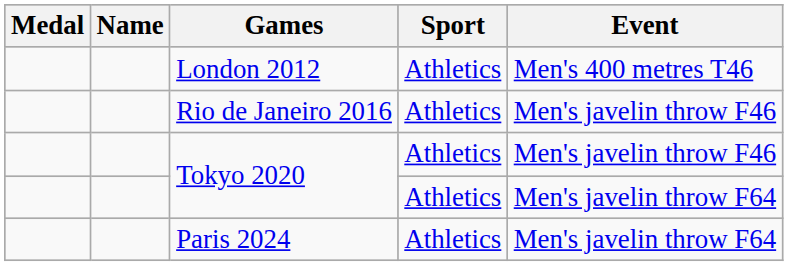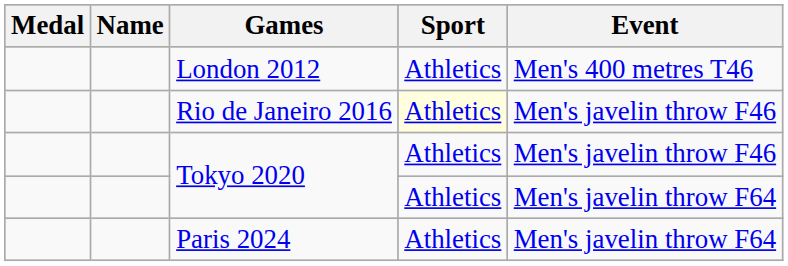(453, 111) no background -> (453, 111) lightyellow background
